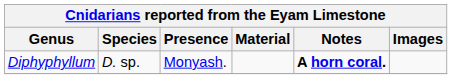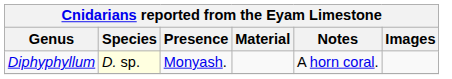(121, 62) no background -> (121, 62) lightyellow background
(342, 62) bold -> (338, 62) normal
